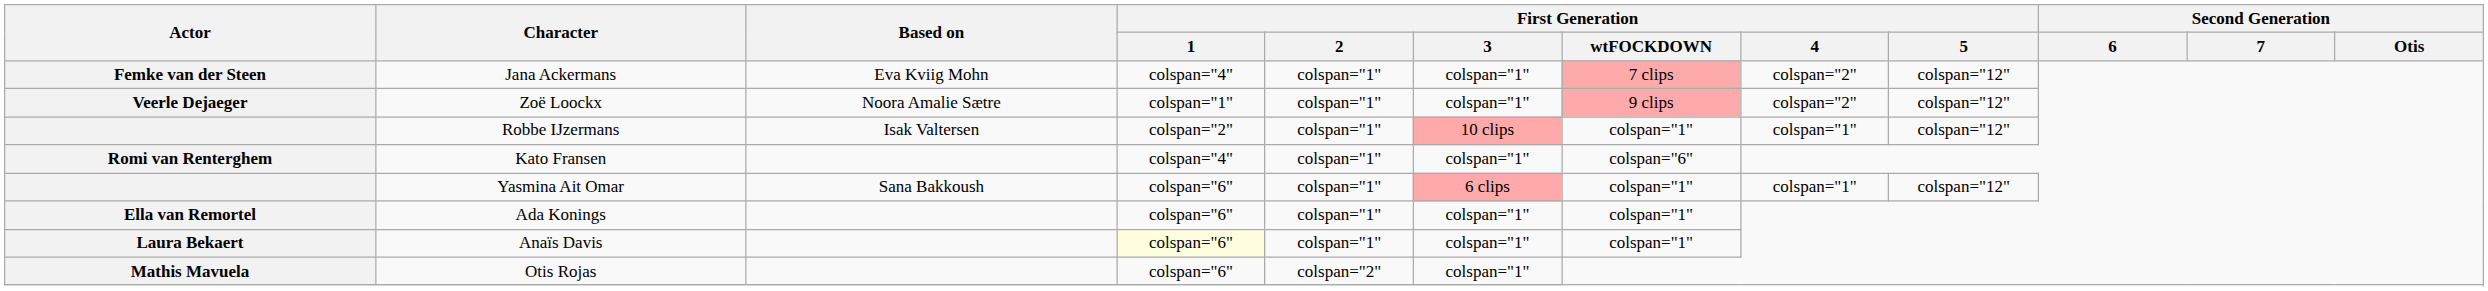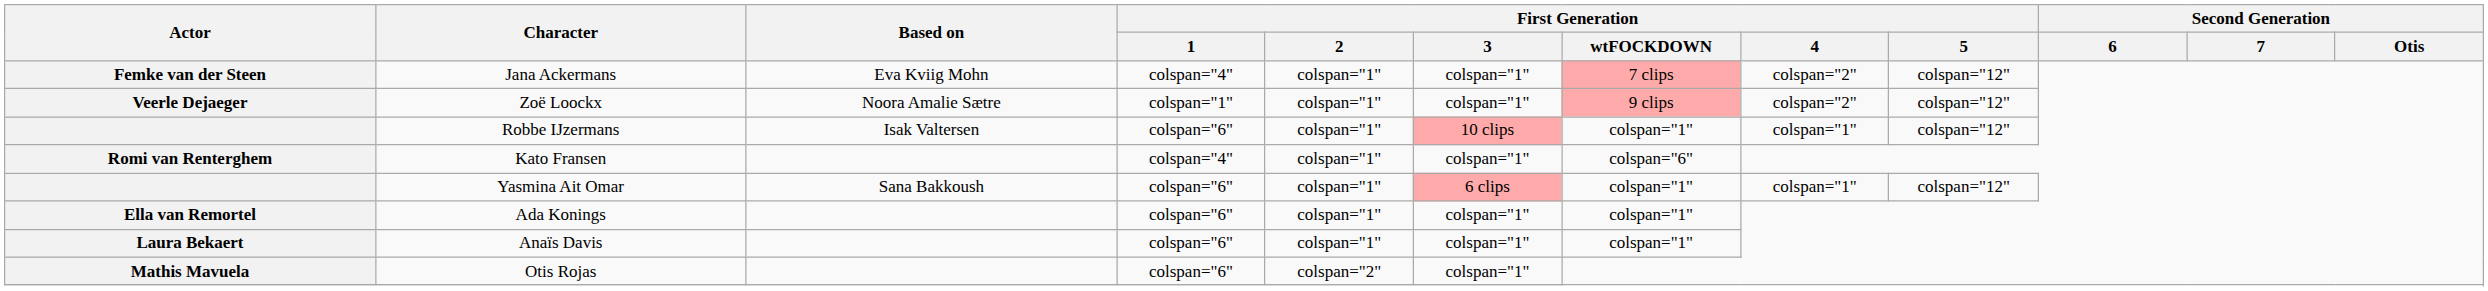(1191, 130) colspan="2" -> (1191, 130) colspan="6"
(1191, 242) lightyellow background -> (1191, 242) no background
